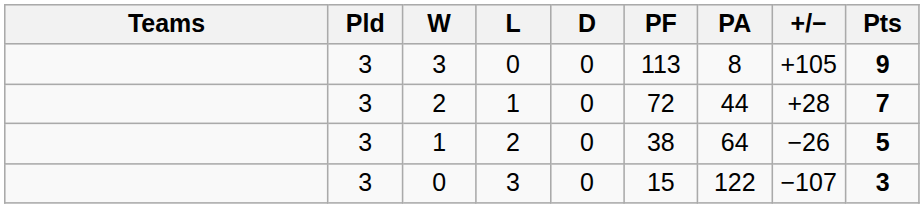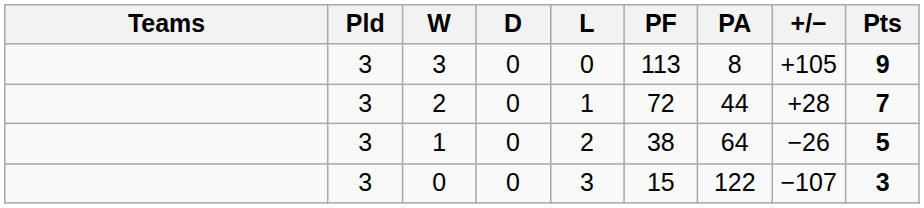columns swapped: (587, 24) <-> (513, 24)
